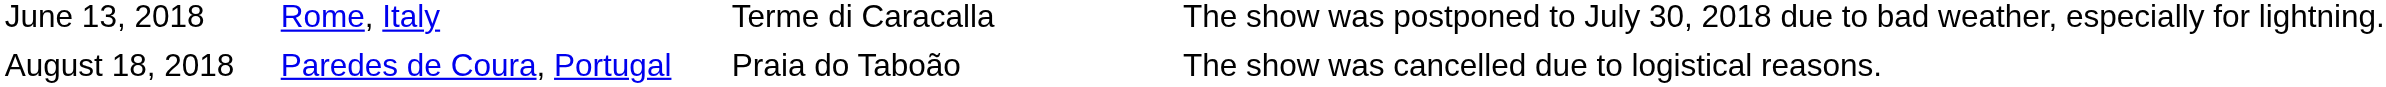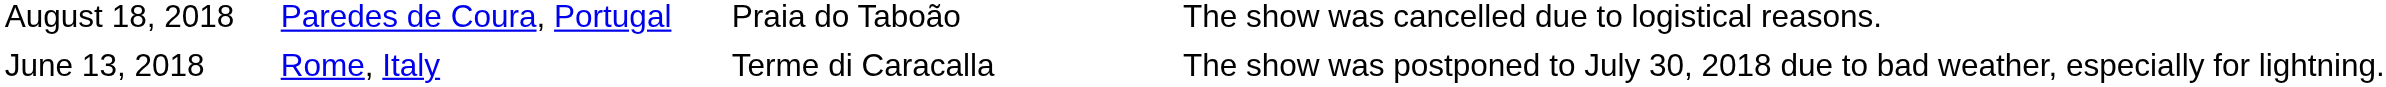rows swapped: (105, 16) <-> (120, 65)
